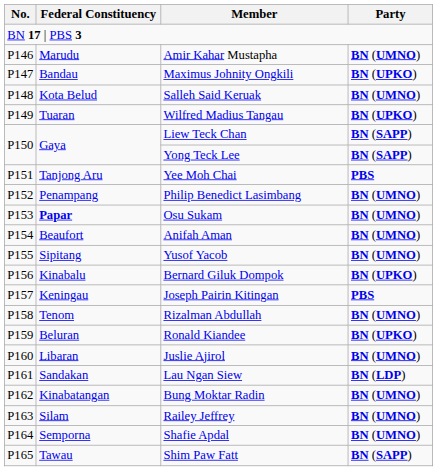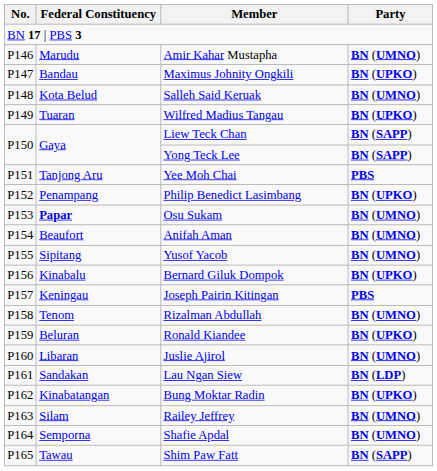(386, 194) BN (UMNO) -> (384, 194) BN (UPKO)
(386, 395) BN (UMNO) -> (384, 395) BN (UPKO)
